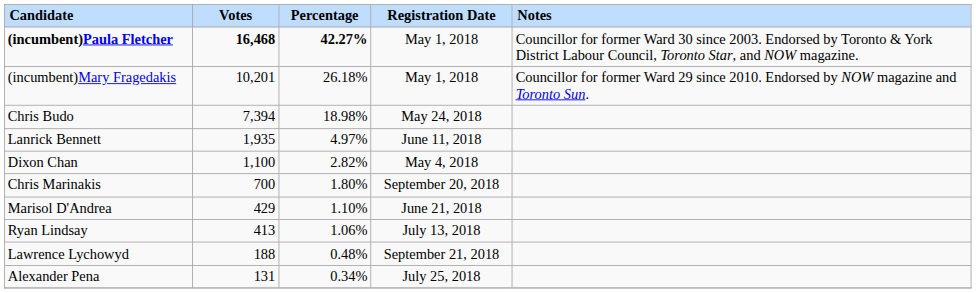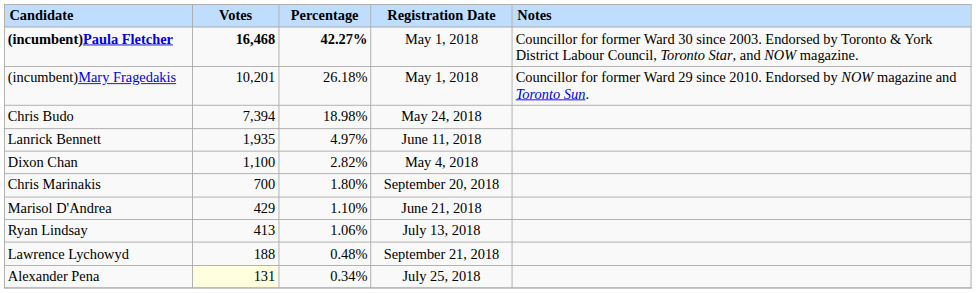(264, 276) no background -> (264, 276) lightyellow background
